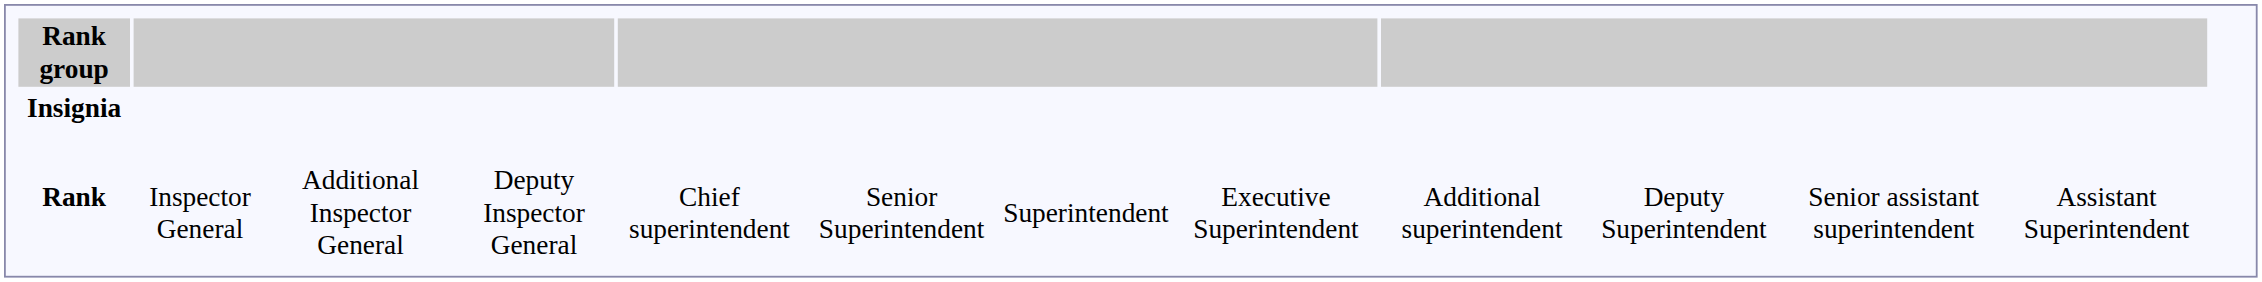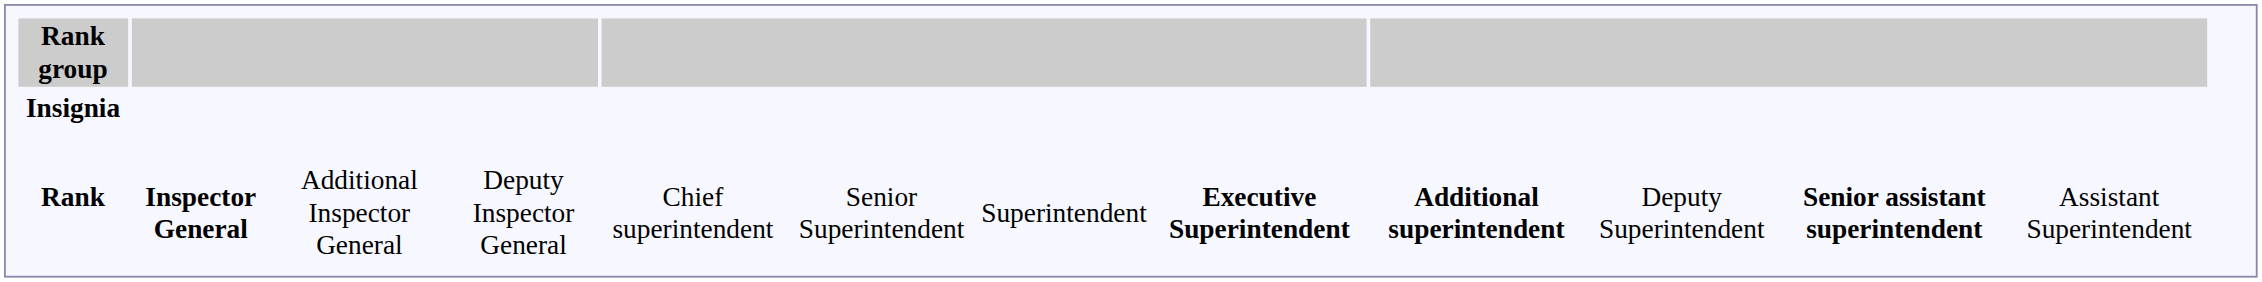(200, 212) normal -> (201, 212) bold
(1276, 212) normal -> (1259, 212) bold
(1482, 212) normal -> (1476, 212) bold
(1894, 212) normal -> (1894, 212) bold
